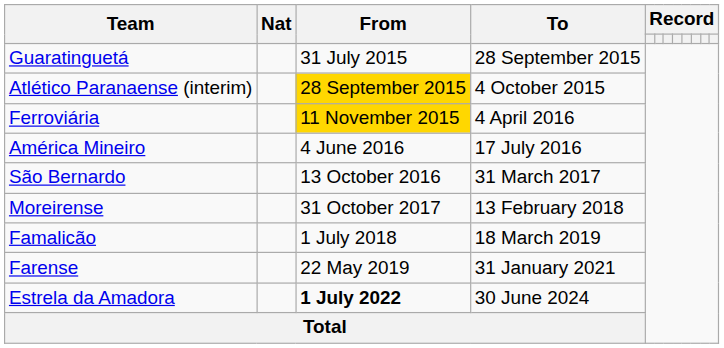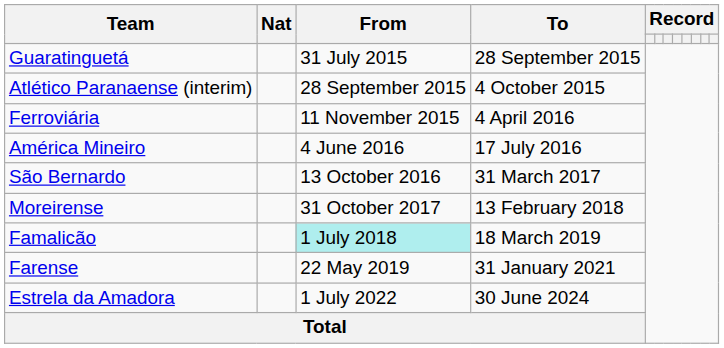(383, 88) gold background -> (383, 88) no background
(380, 118) gold background -> (380, 118) no background
(349, 237) no background -> (349, 237) paleturquoise background
(351, 297) bold -> (349, 297) normal
